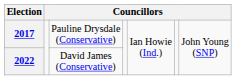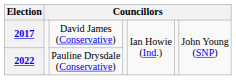(86, 34) Pauline Drysdale (Conservative) -> (86, 34) David James (Conservative)
(86, 61) David James (Conservative) -> (86, 61) Pauline Drysdale (Conservative)
